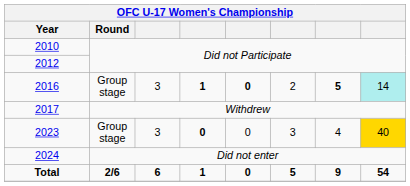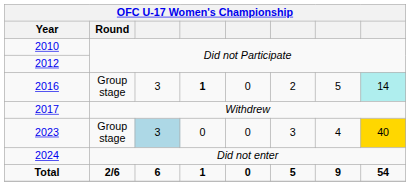(248, 87) bold -> (248, 87) normal
(338, 87) bold -> (338, 87) normal
(157, 133) no background -> (157, 133) lightblue background
(203, 133) bold -> (203, 133) normal
